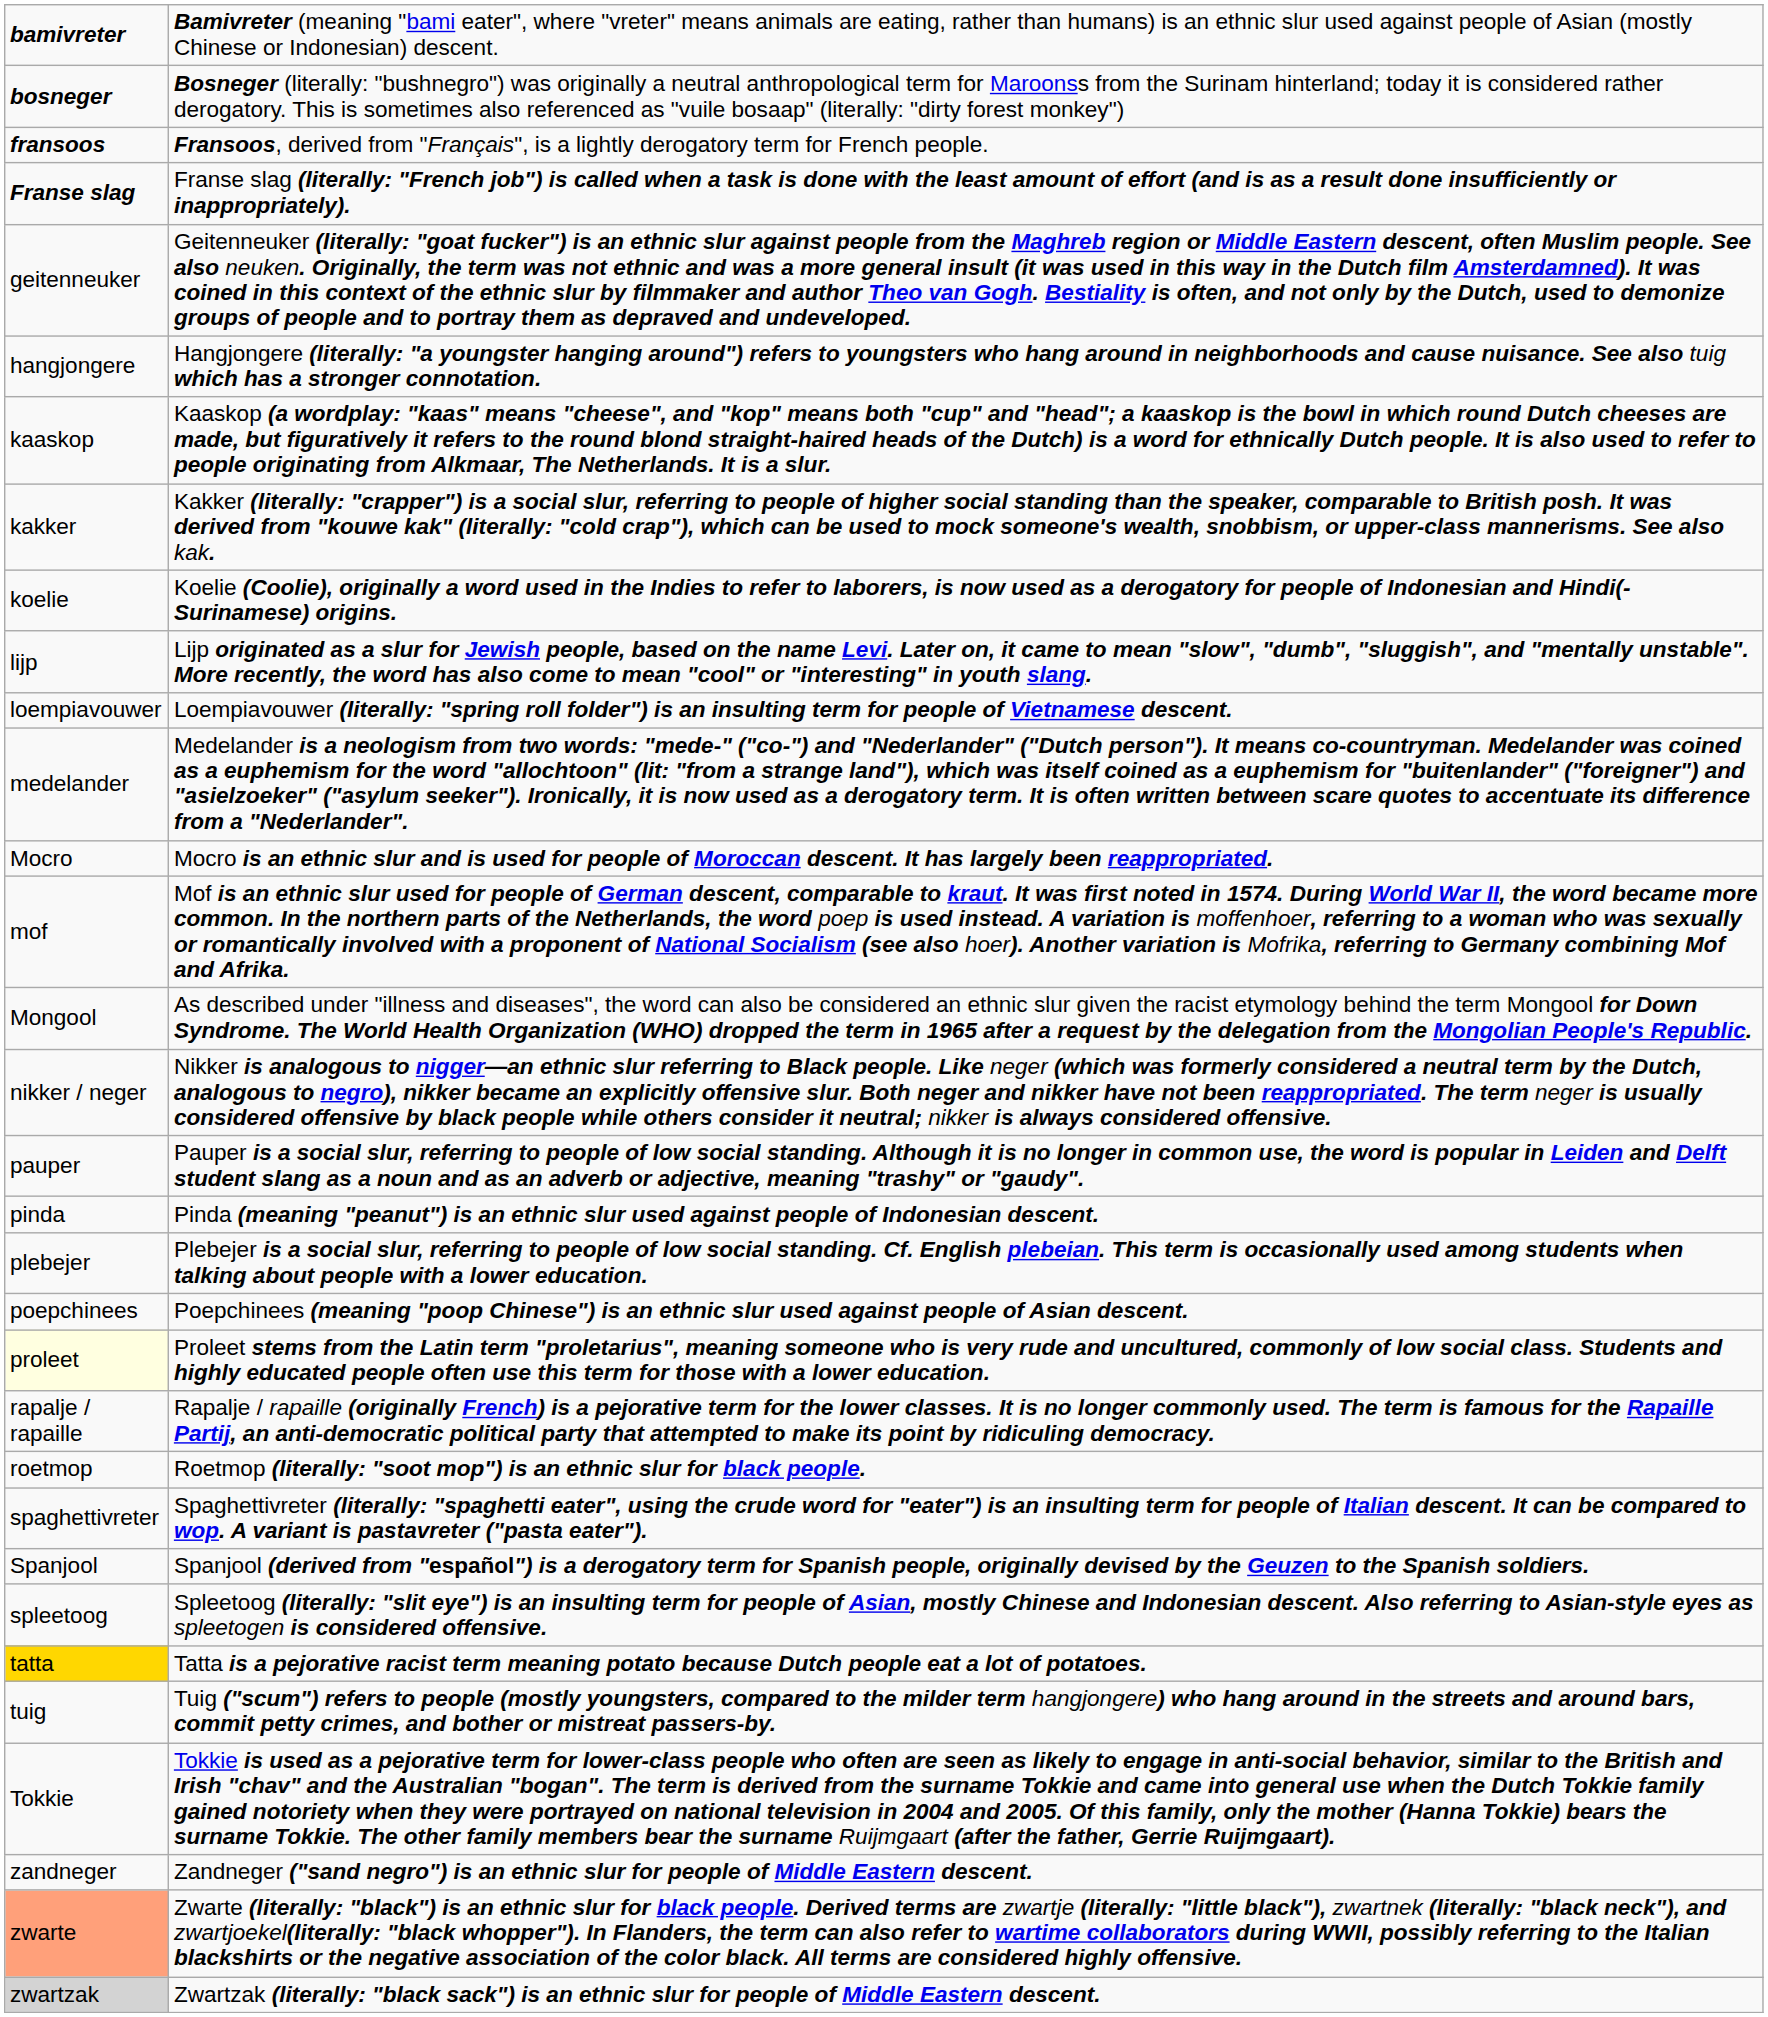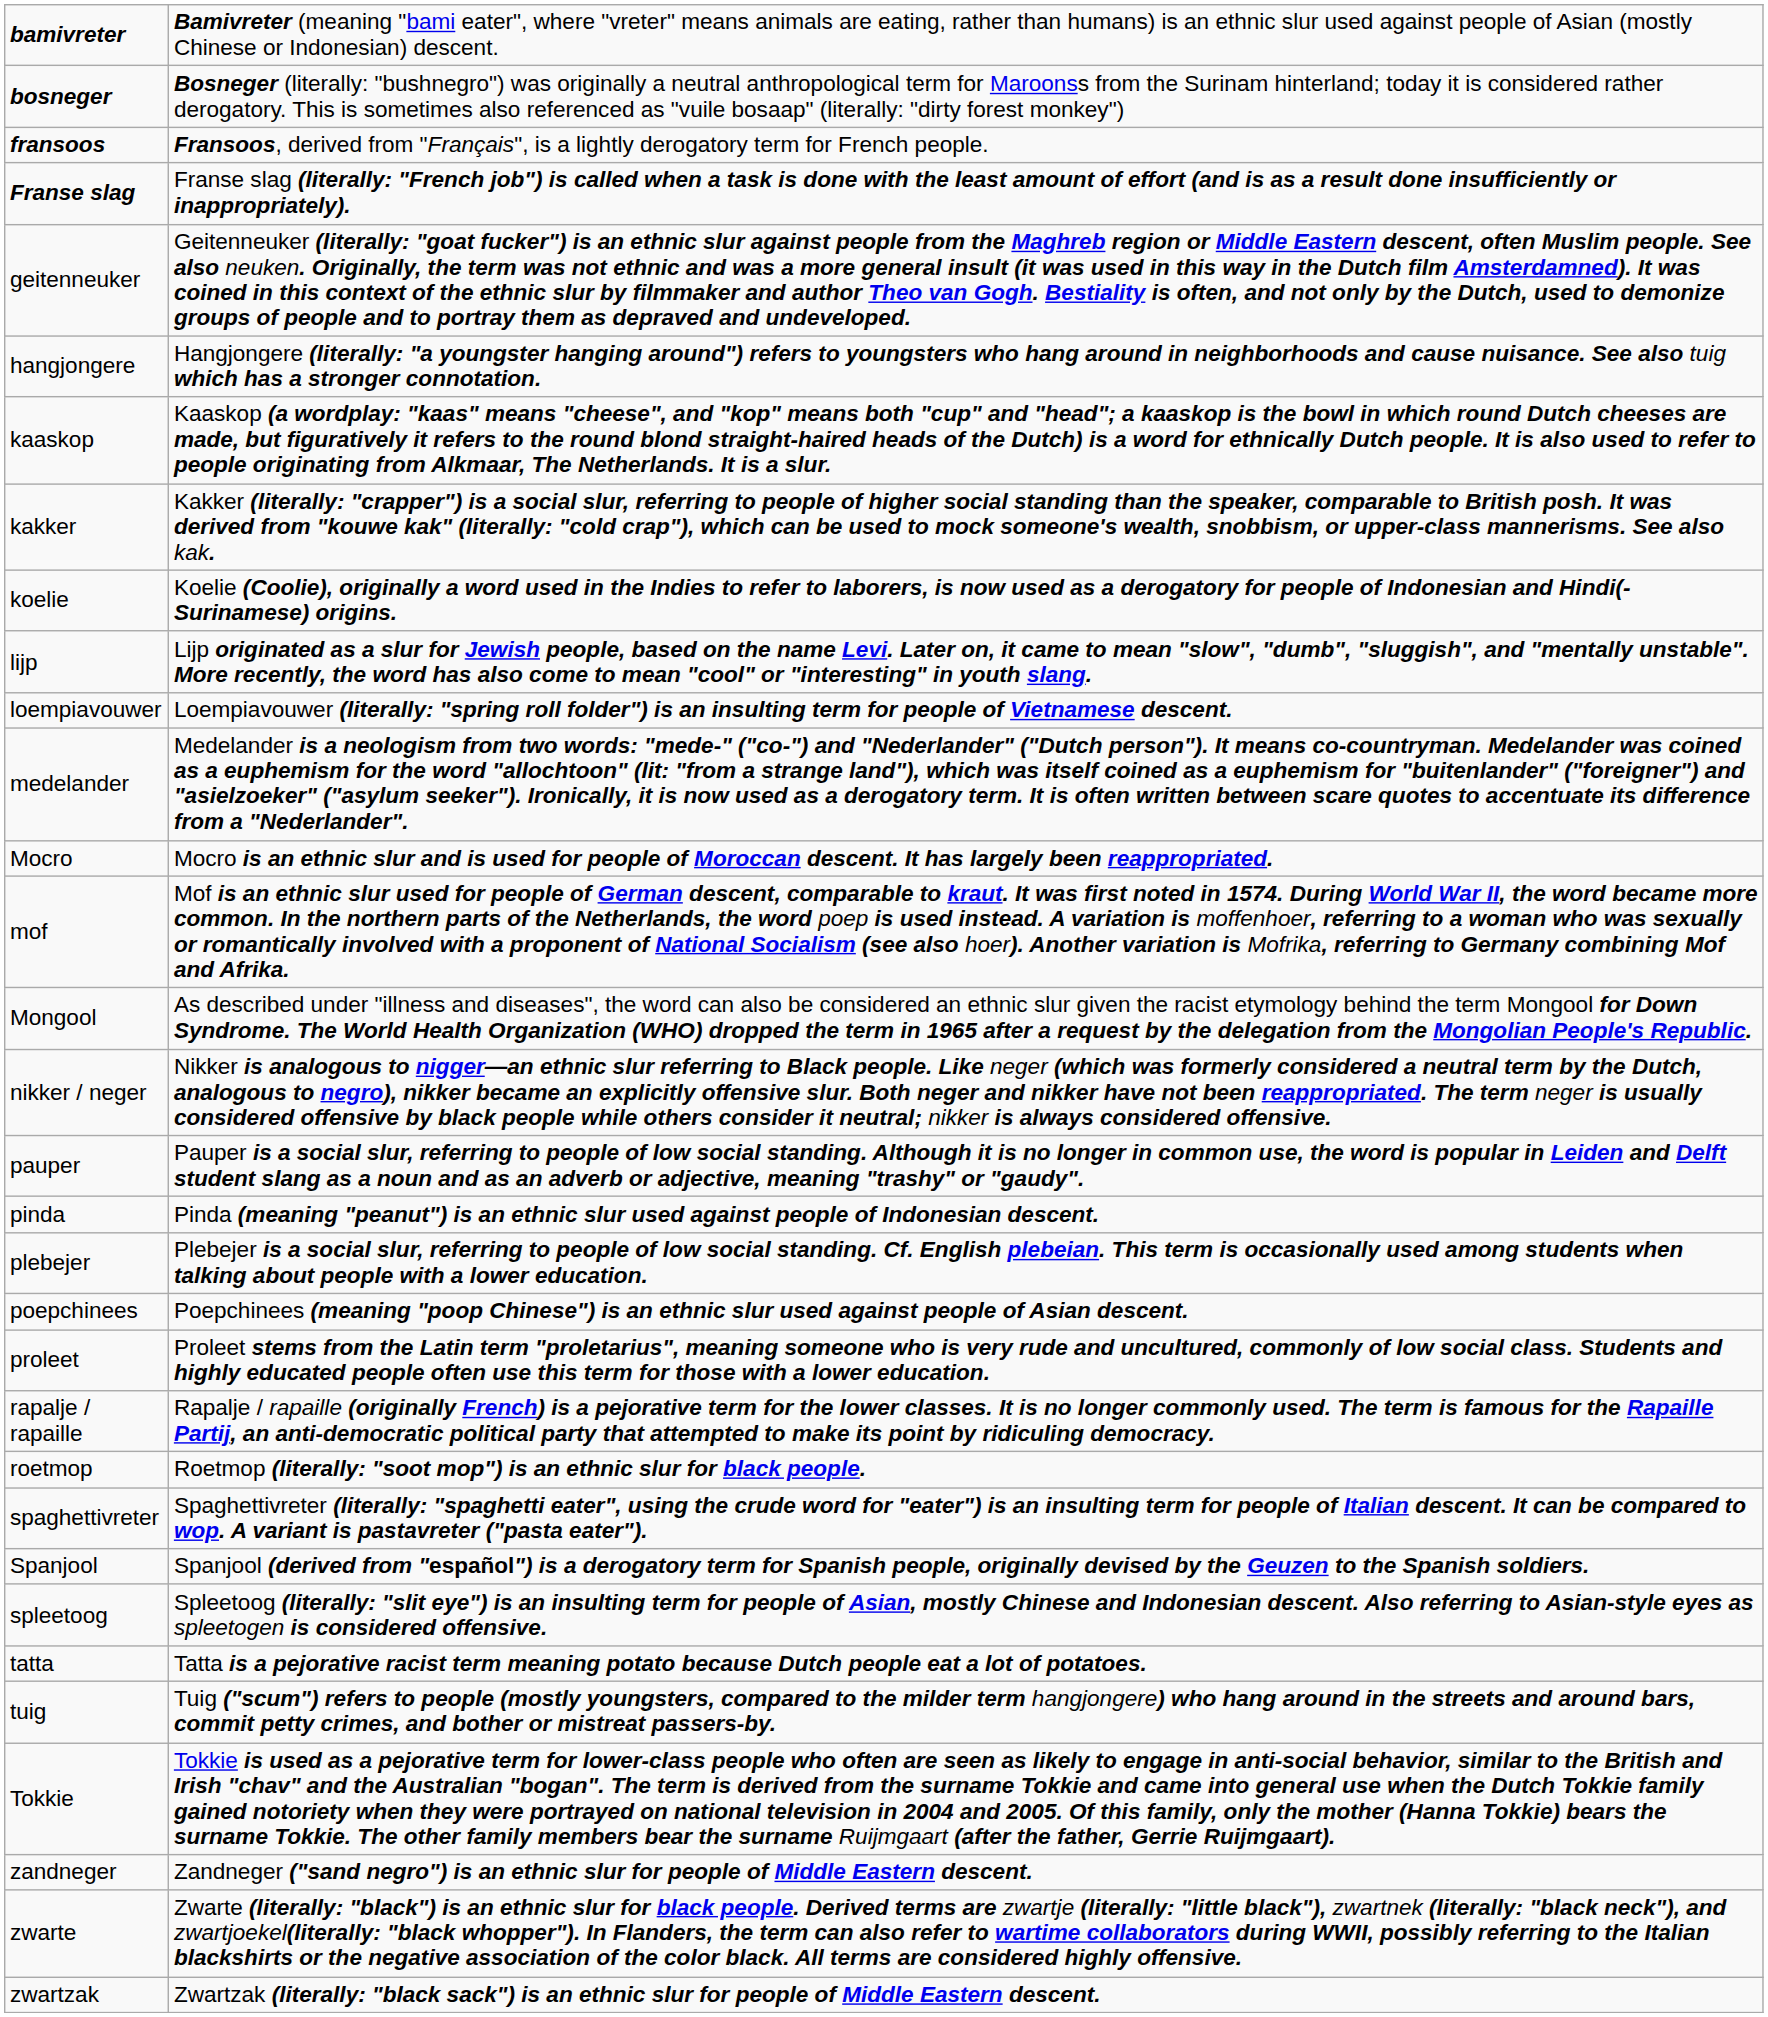(44, 1359) lightyellow background -> (44, 1359) no background
(32, 1663) gold background -> (32, 1663) no background
(43, 1933) lightsalmon background -> (43, 1933) no background
(54, 1994) lightgrey background -> (54, 1994) no background
